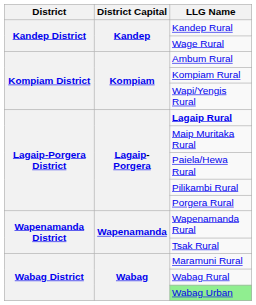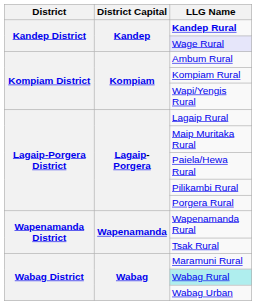(202, 28) normal -> (204, 28) bold
(198, 43) no background -> (198, 43) lavender background
(202, 117) bold -> (200, 117) normal
(201, 277) no background -> (201, 277) paleturquoise background
(202, 292) lightgreen background -> (202, 292) no background
